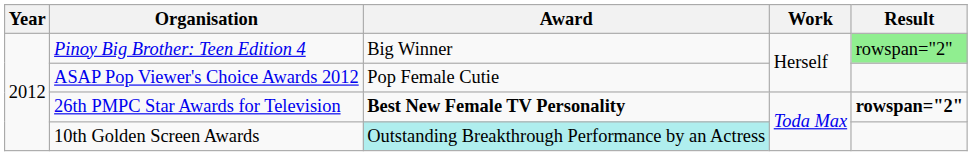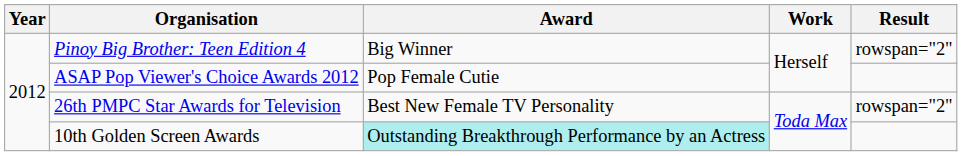(904, 48) lightgreen background -> (904, 48) no background
(496, 106) bold -> (491, 106) normal
(909, 106) bold -> (904, 106) normal
